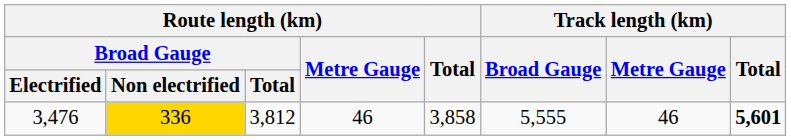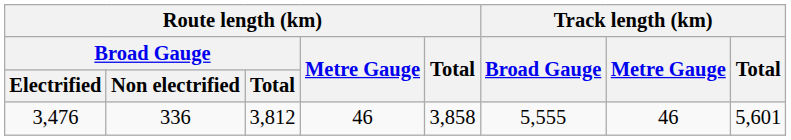(175, 118) gold background -> (175, 118) no background
(758, 118) bold -> (758, 118) normal
